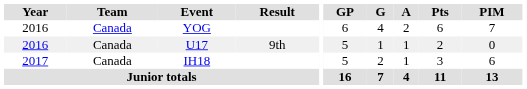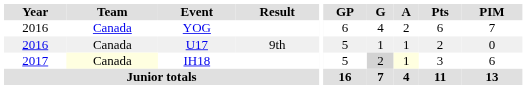(112, 60) no background -> (112, 60) lightyellow background
(380, 60) no background -> (380, 60) lightgrey background
(406, 60) no background -> (406, 60) lightyellow background
